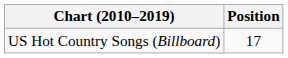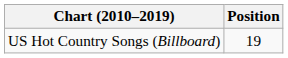(253, 40) 17 -> (253, 40) 19
